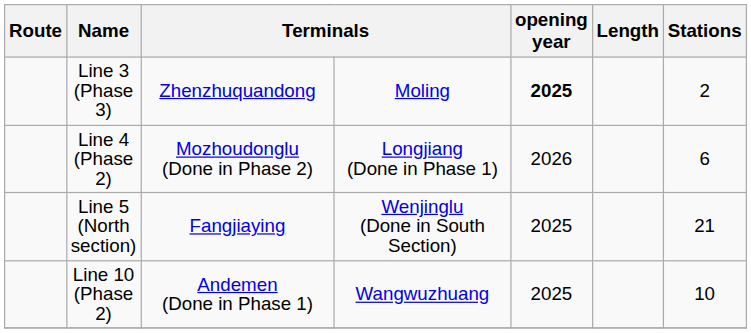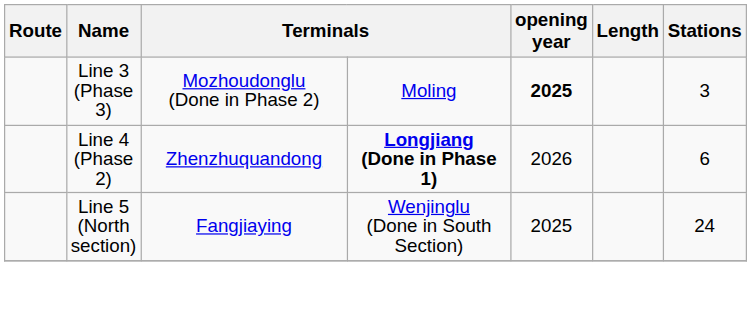(237, 91) Zhenzhuquandong -> (244, 91) Mozhoudonglu (Done in Phase 2)
(705, 91) 2 -> (705, 91) 3
(237, 158) Mozhoudonglu (Done in Phase 2) -> (244, 158) Zhenzhuquandong
(422, 158) normal -> (429, 158) bold
(705, 226) 21 -> (705, 226) 24
- row: (104, 294)
